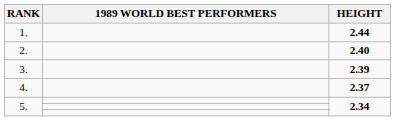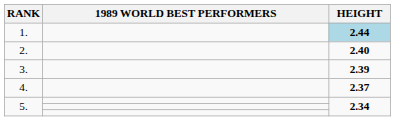(359, 32) no background -> (359, 32) lightblue background
